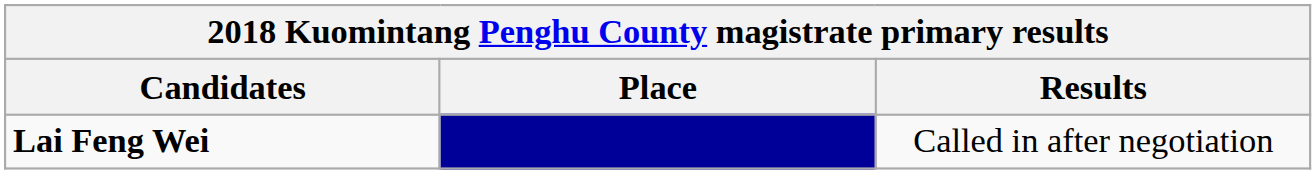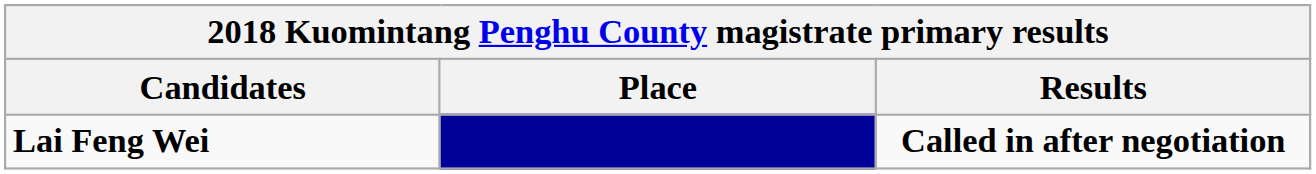(1093, 140) normal -> (1093, 140) bold
